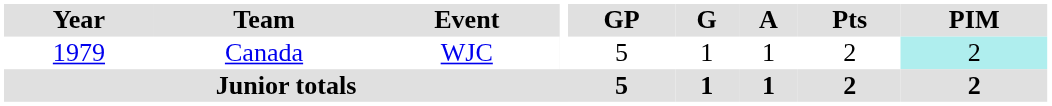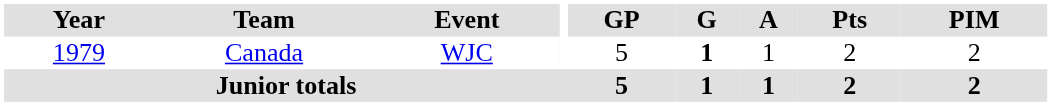(707, 52) normal -> (707, 52) bold
(974, 52) paleturquoise background -> (974, 52) no background
